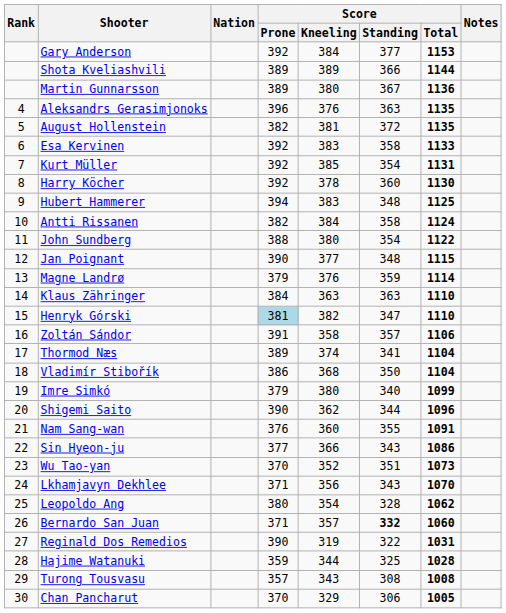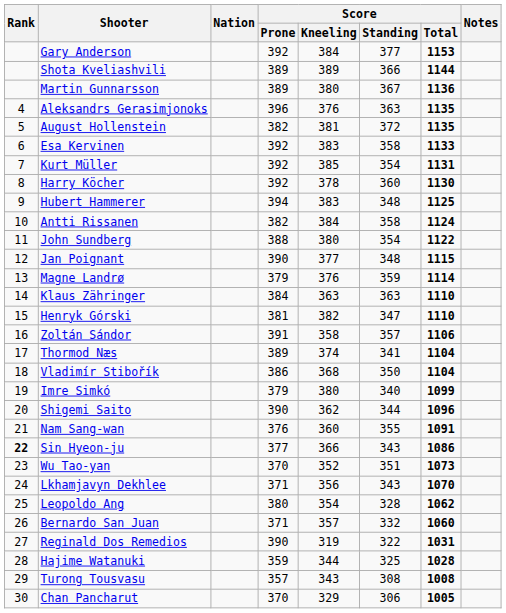(278, 316) lightblue background -> (278, 316) no background
(21, 448) normal -> (21, 448) bold
(390, 523) bold -> (390, 523) normal
